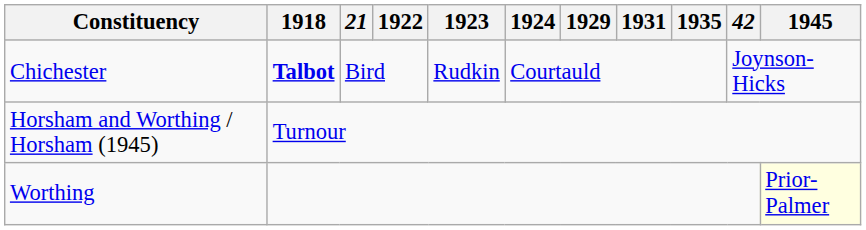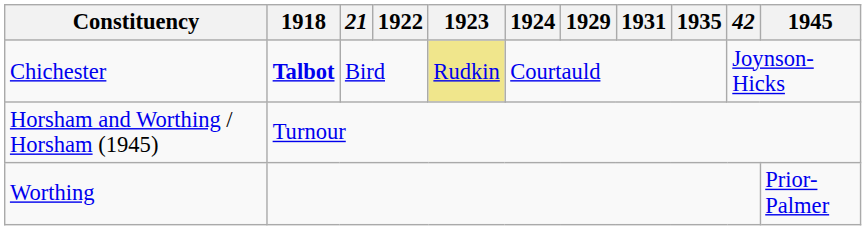(467, 70) no background -> (467, 70) khaki background
(797, 193) lightyellow background -> (797, 193) no background
